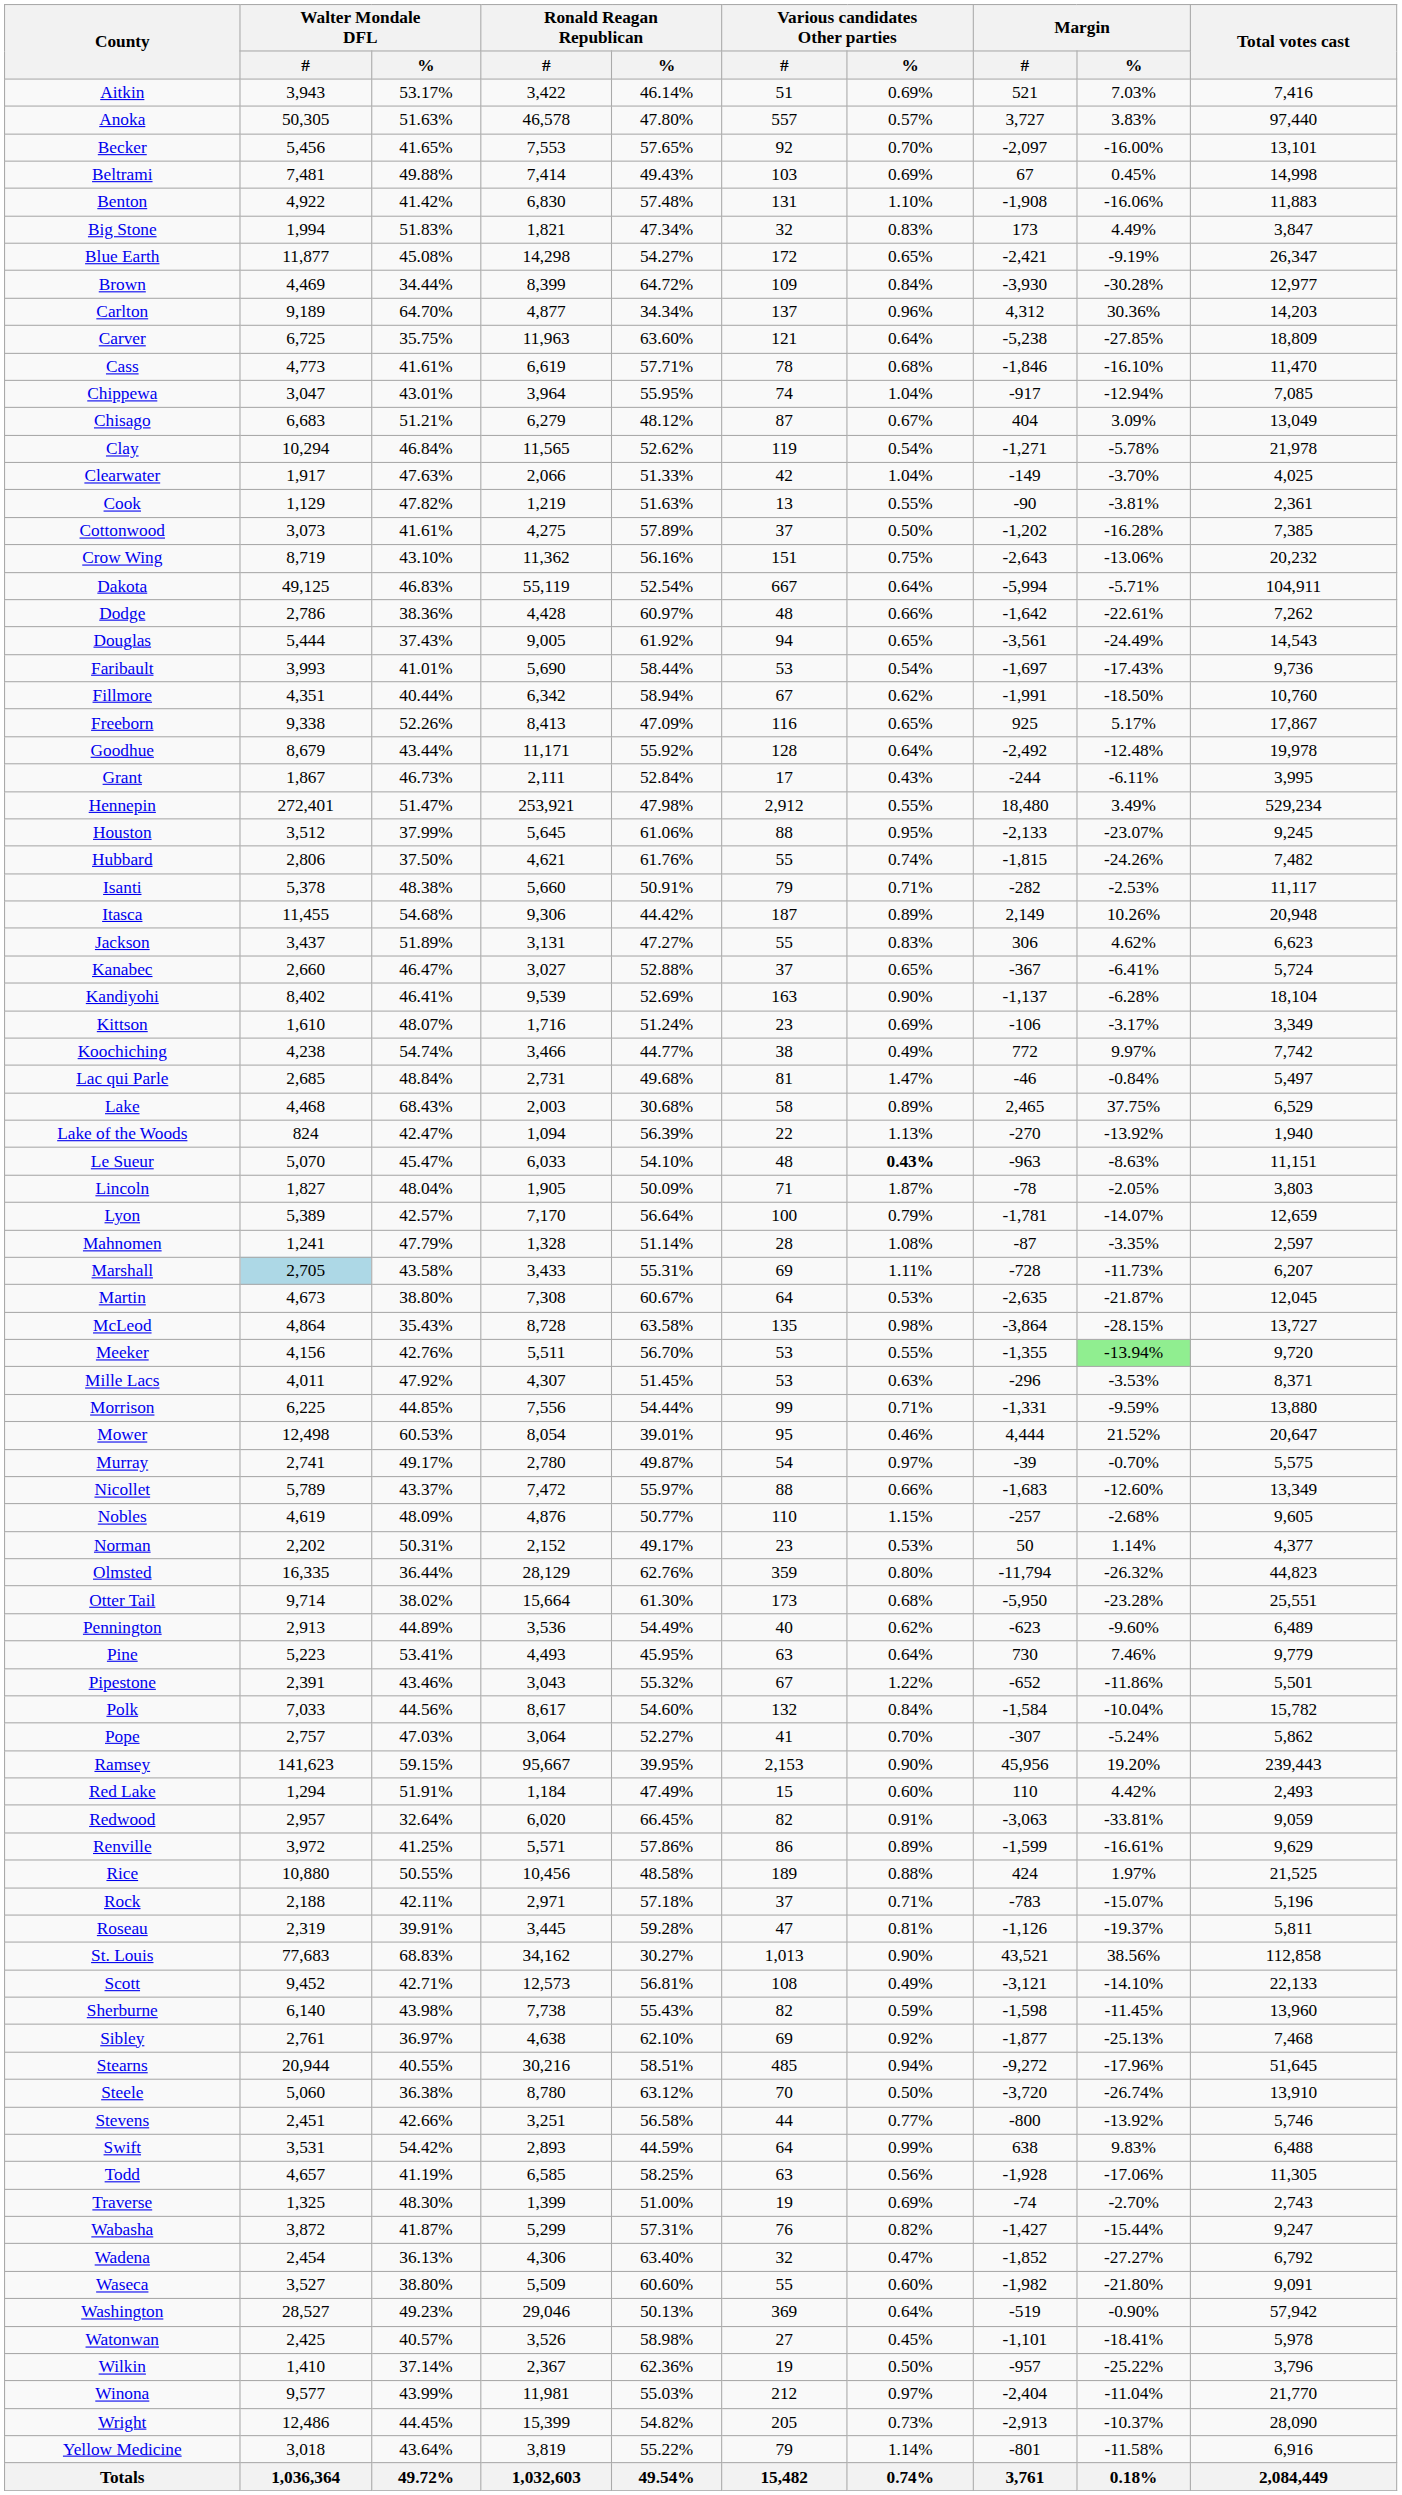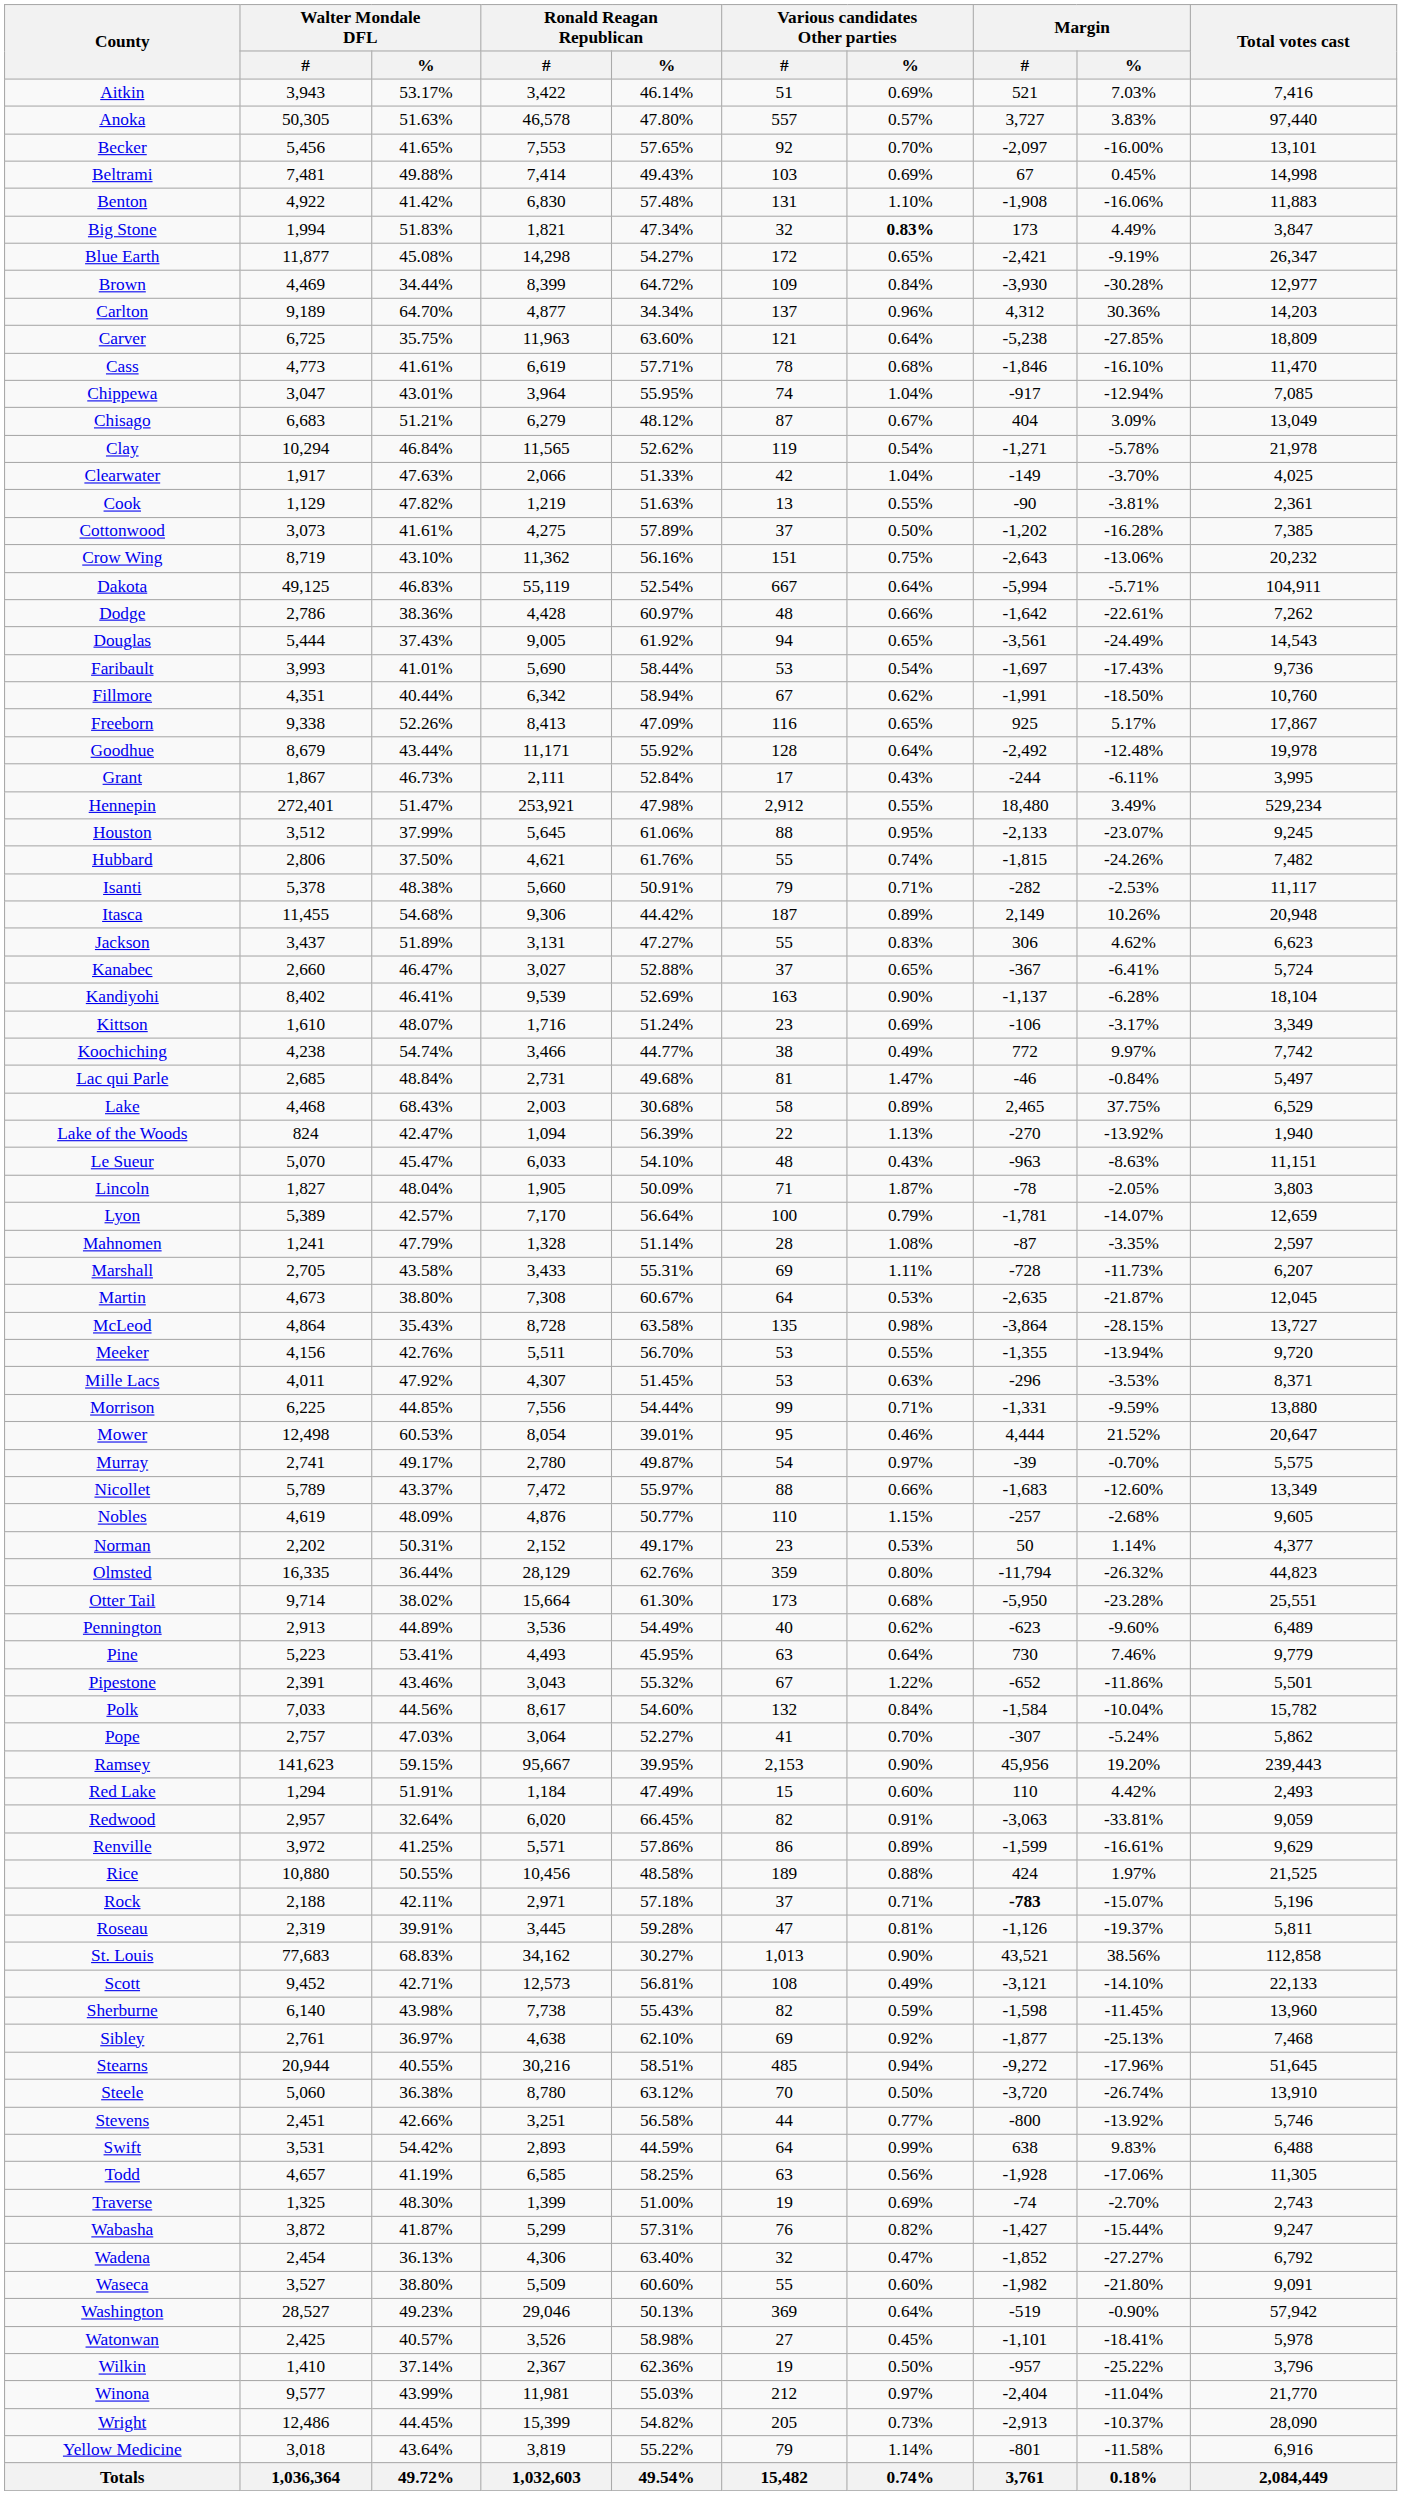(910, 229) normal -> (910, 229) bold
(910, 1161) bold -> (910, 1161) normal
(306, 1270) lightblue background -> (306, 1270) no background
(1134, 1353) lightgreen background -> (1134, 1353) no background
(1025, 1901) normal -> (1025, 1901) bold
